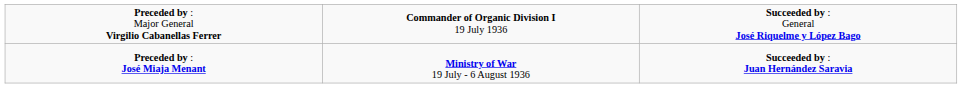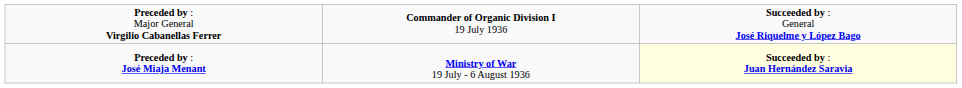(798, 63) no background -> (798, 63) lightyellow background
